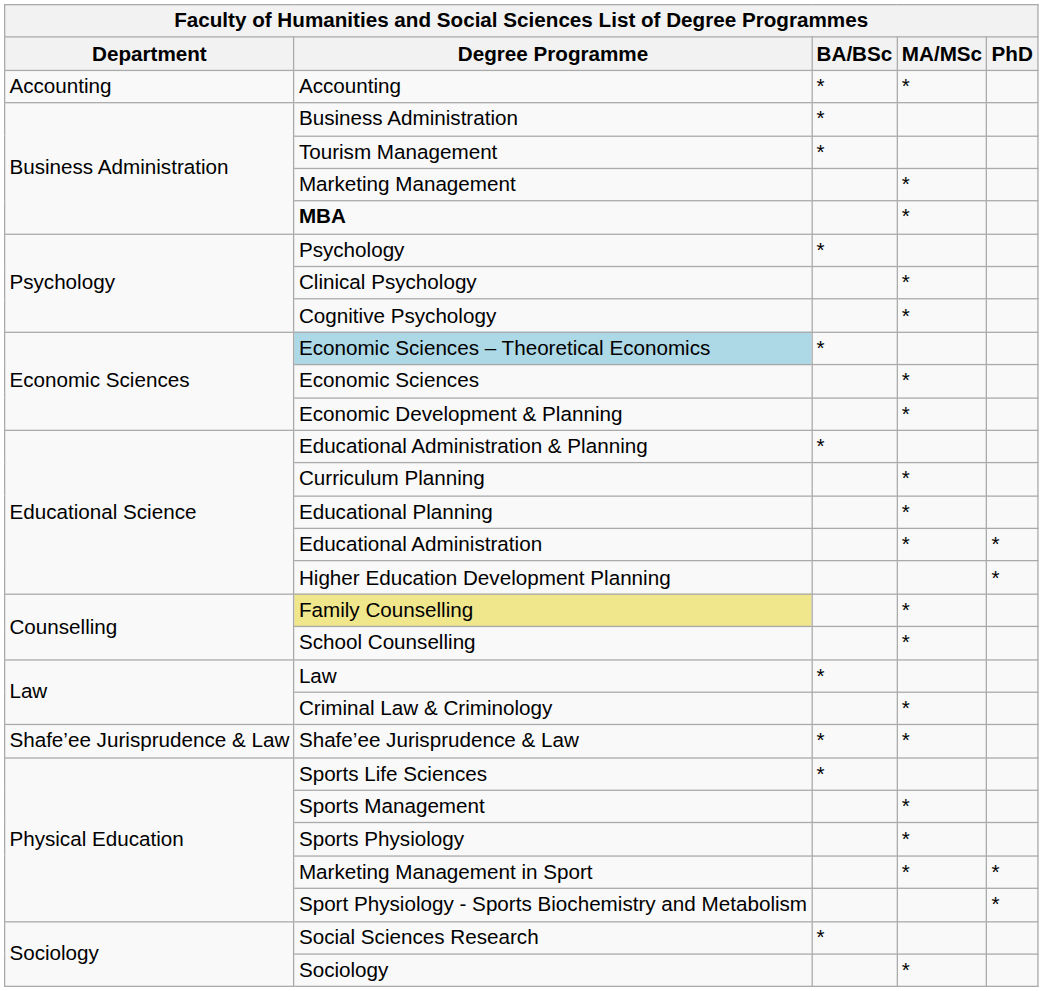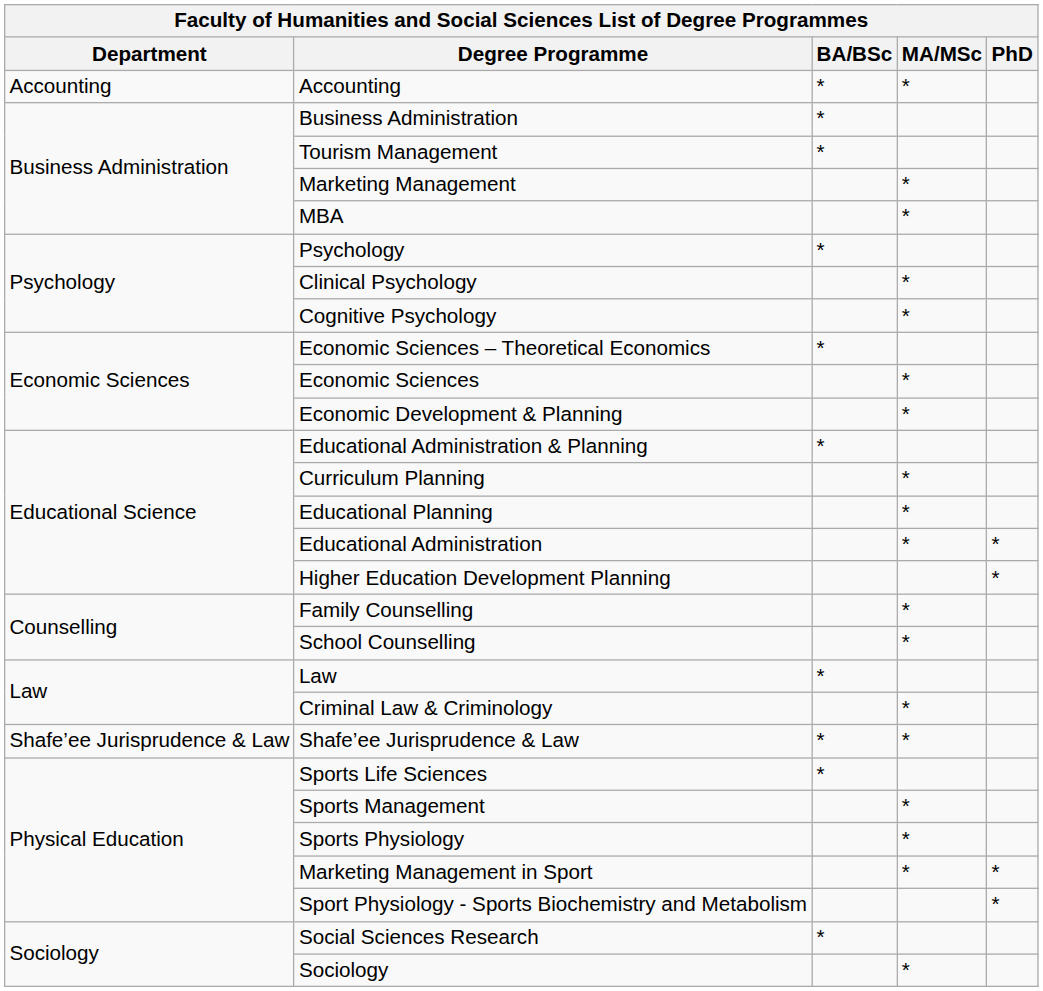(322, 217) bold -> (321, 217) normal
(505, 348) lightblue background -> (505, 348) no background
(386, 610) khaki background -> (386, 610) no background
